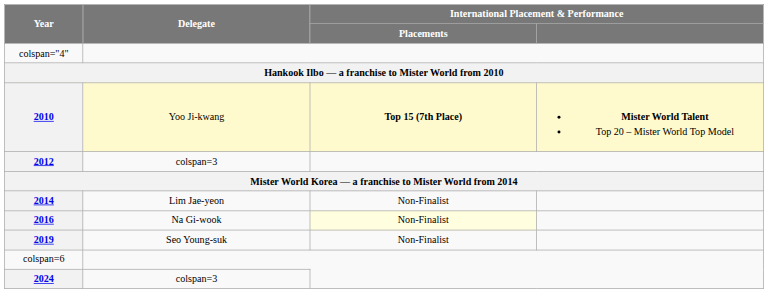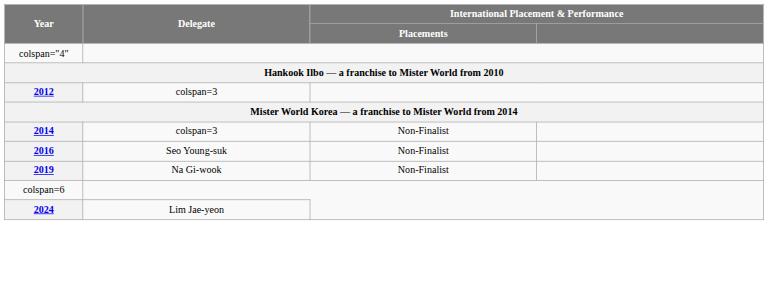- row: (44, 116)
(197, 200) Lim Jae-yeon -> (197, 131) colspan=3
(197, 220) Na Gi-wook -> (197, 150) Seo Young-suk
(423, 220) lightyellow background -> (423, 150) no background
(197, 239) Seo Young-suk -> (197, 170) Na Gi-wook
(197, 278) colspan=3 -> (197, 209) Lim Jae-yeon
